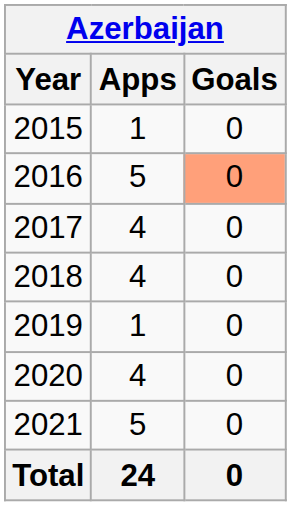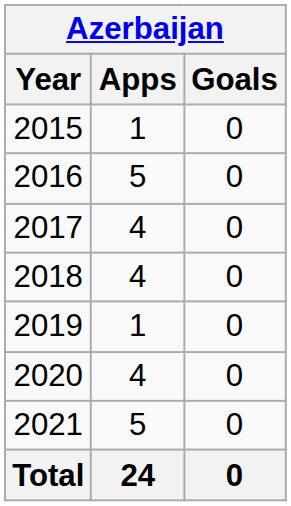(234, 177) lightsalmon background -> (234, 177) no background
